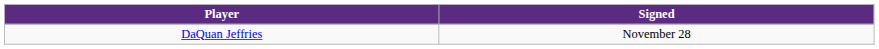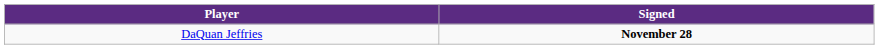(657, 34) normal -> (657, 34) bold
